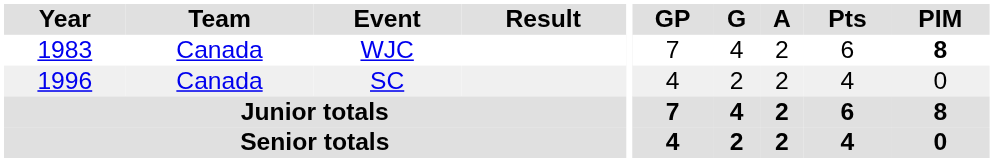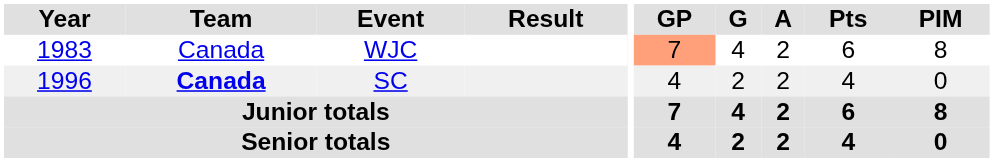(673, 49) no background -> (674, 49) lightsalmon background
(940, 49) bold -> (941, 49) normal
(220, 80) normal -> (221, 80) bold
